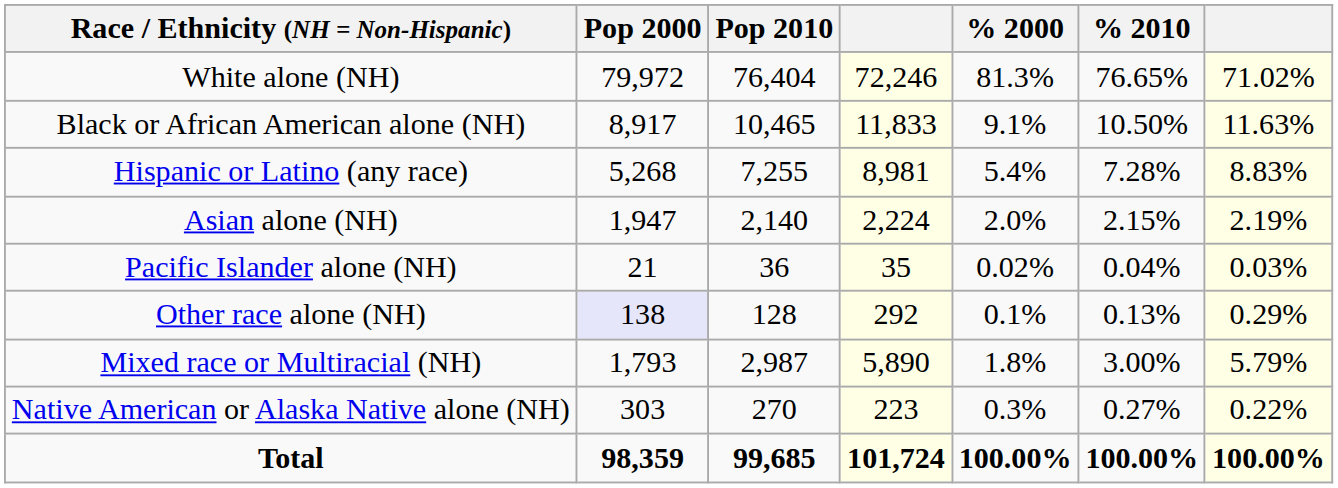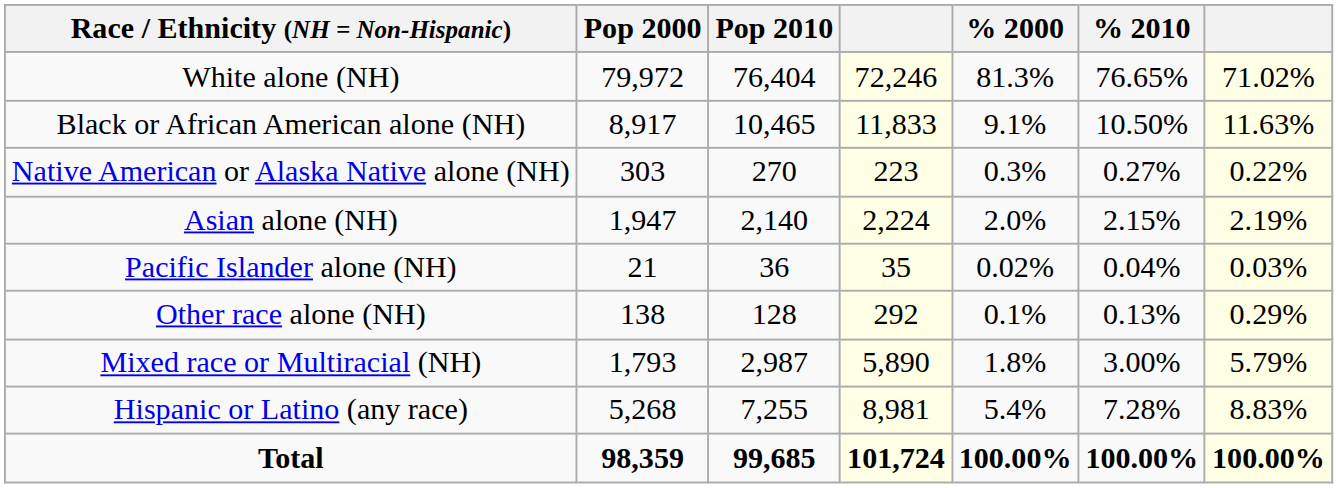rows swapped: (291, 409) <-> (291, 171)
(643, 314) lavender background -> (643, 314) no background
